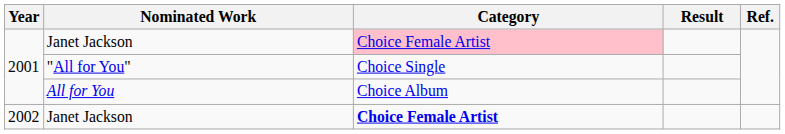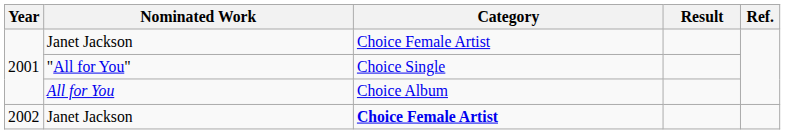(424, 41) pink background -> (424, 41) no background
